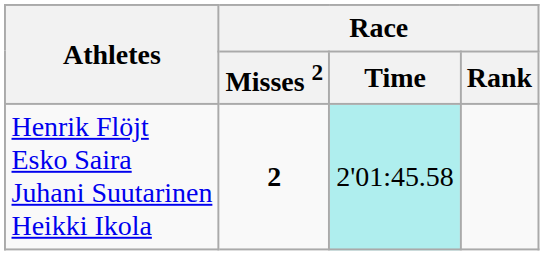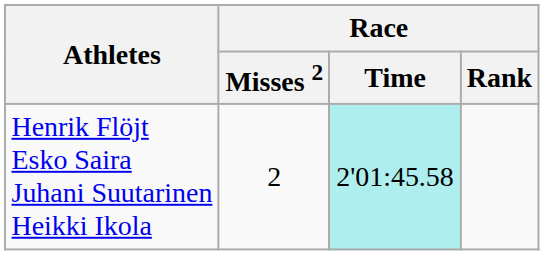(274, 176) bold -> (274, 176) normal
